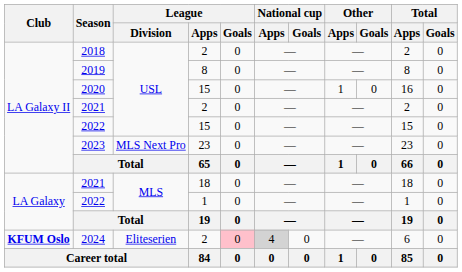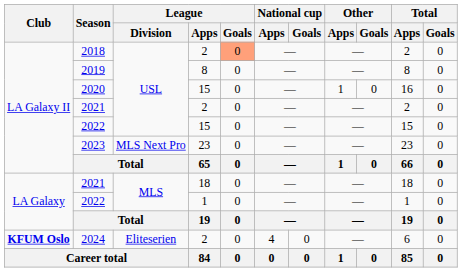(237, 51) no background -> (237, 51) lightsalmon background
(237, 239) pink background -> (237, 239) no background
(272, 239) lightgrey background -> (272, 239) no background
